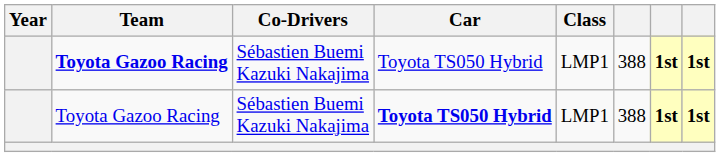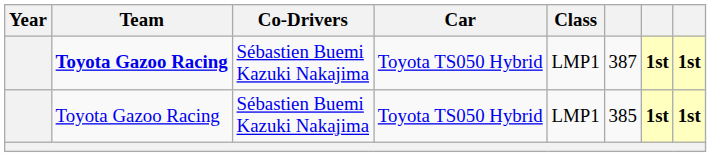(632, 62) 388 -> (623, 62) 387
(465, 116) bold -> (460, 116) normal
(632, 116) 388 -> (623, 116) 385
